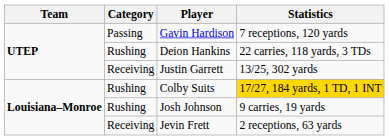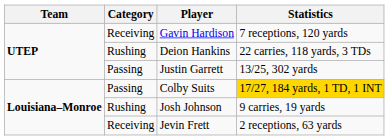(125, 32) Passing -> (131, 32) Receiving
(131, 70) Receiving -> (125, 70) Passing
(126, 88) Rushing -> (125, 88) Passing
